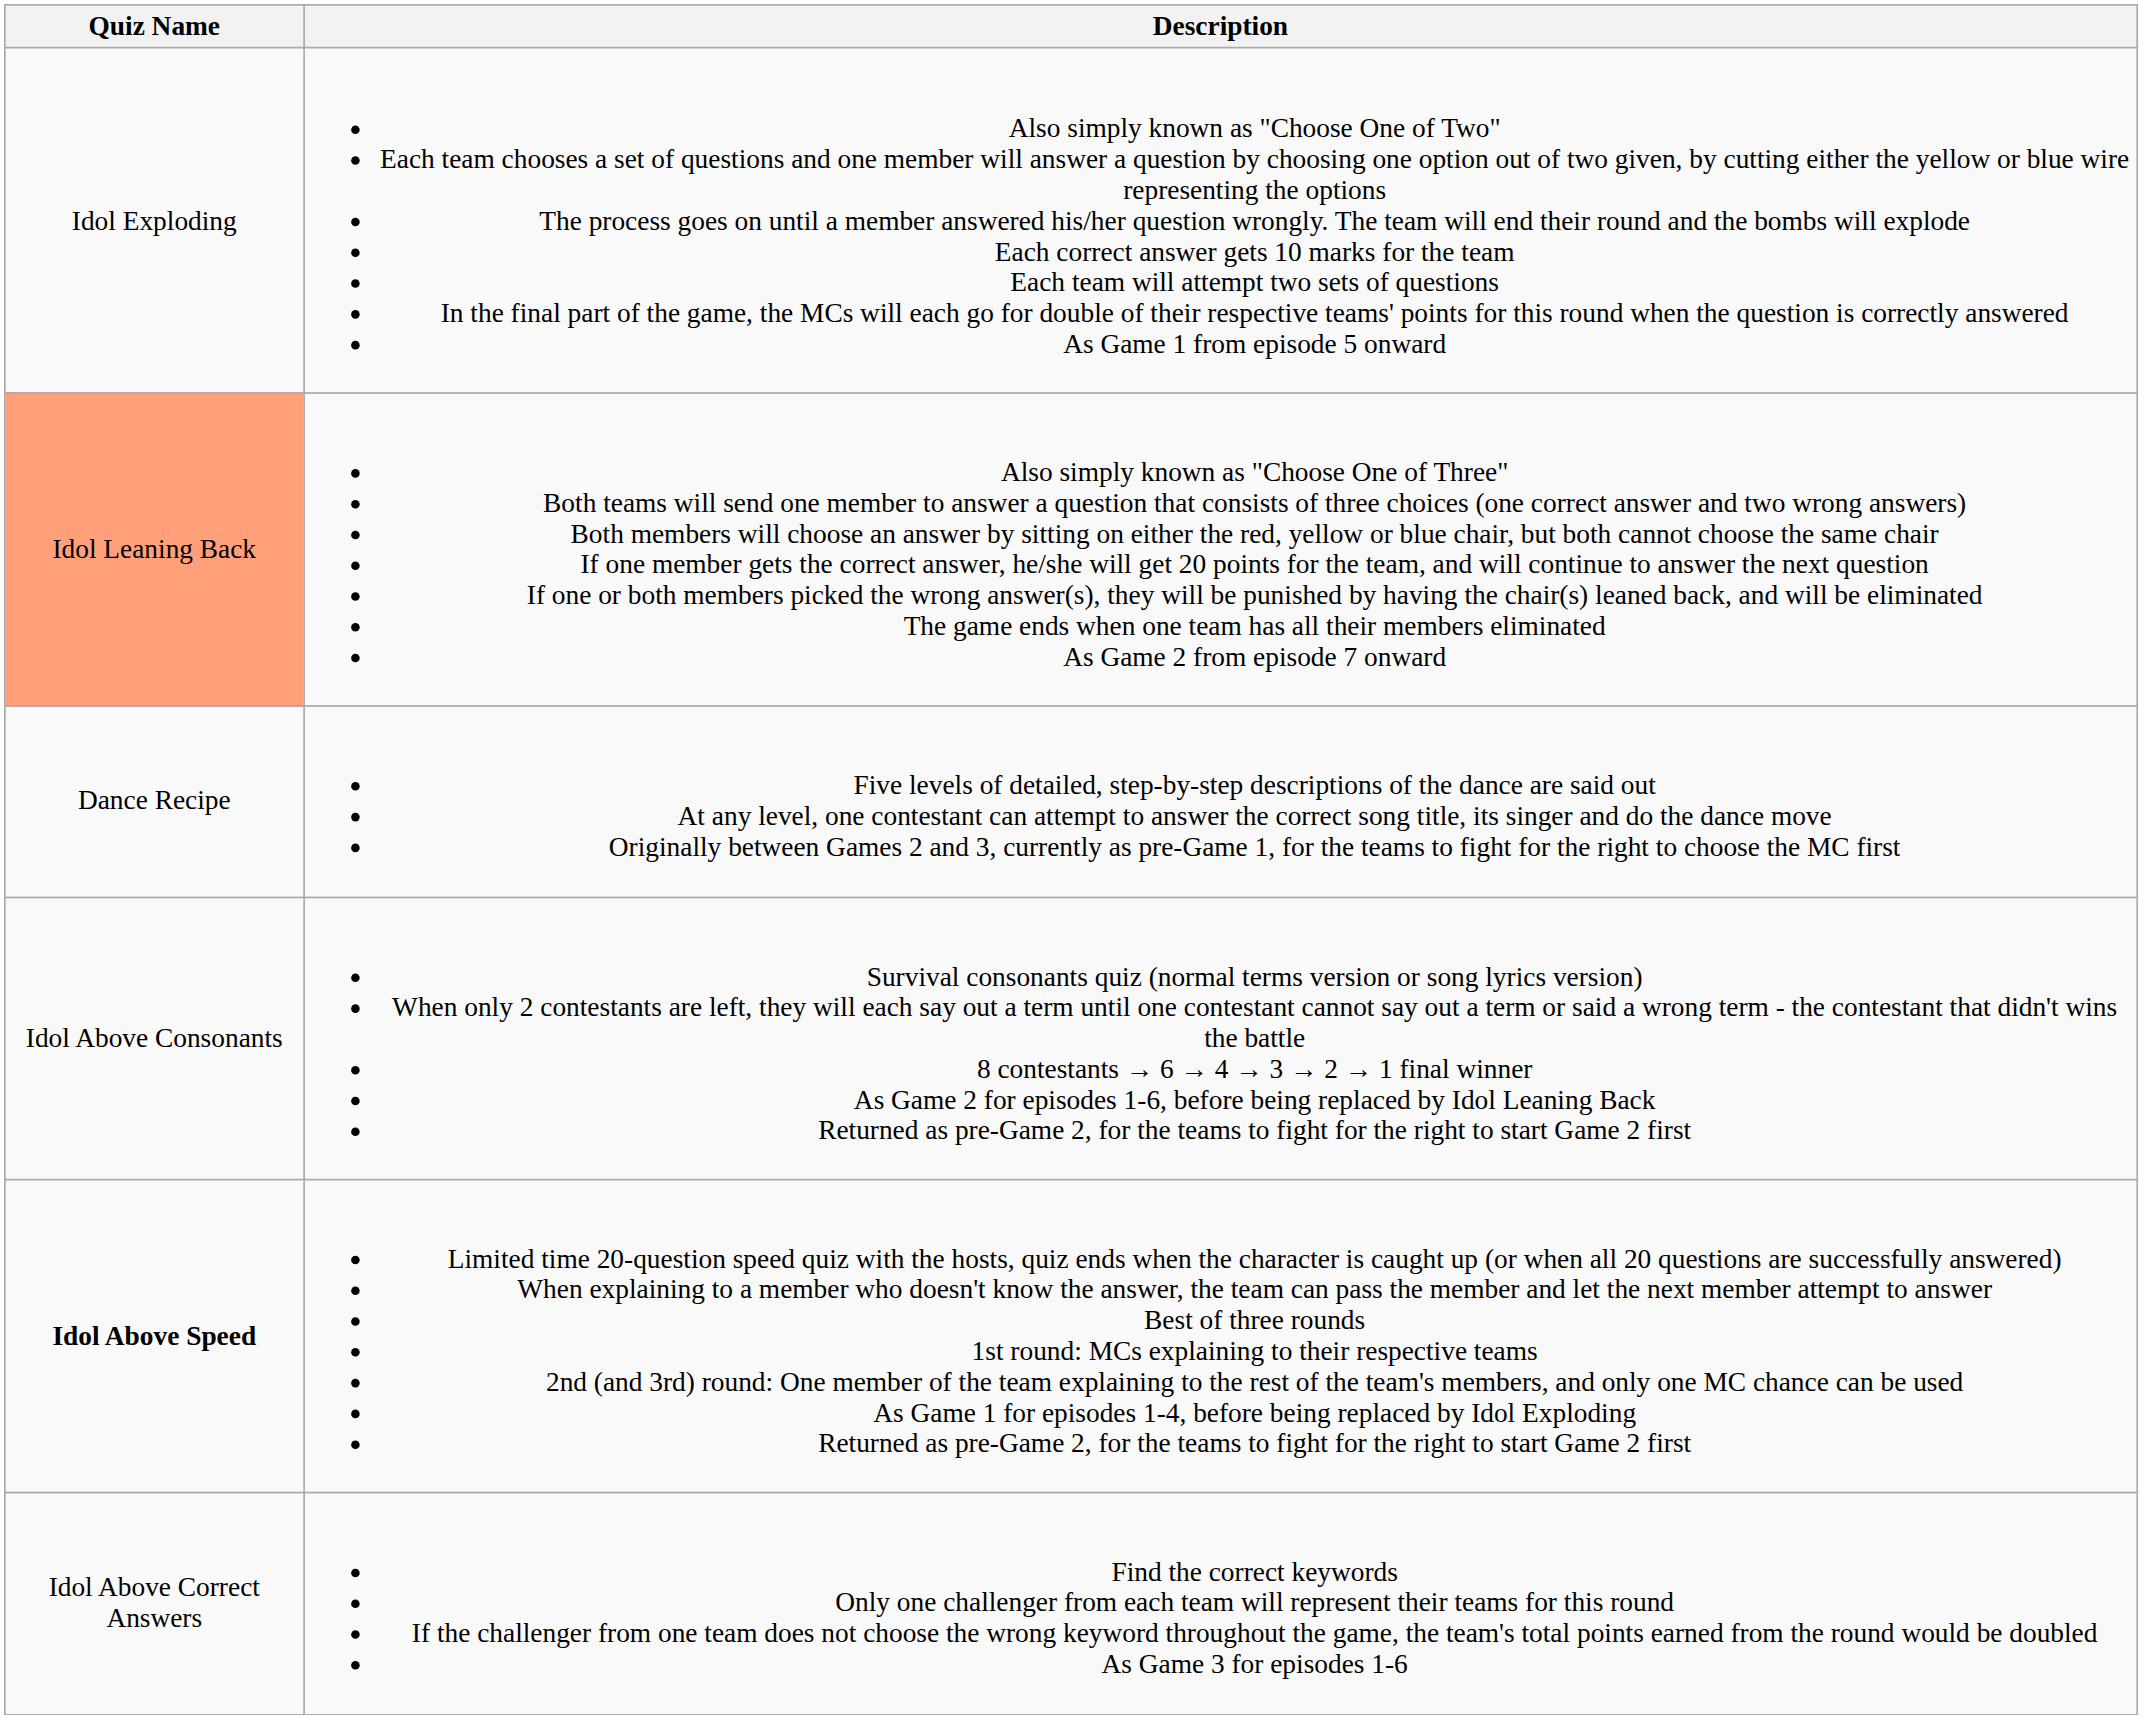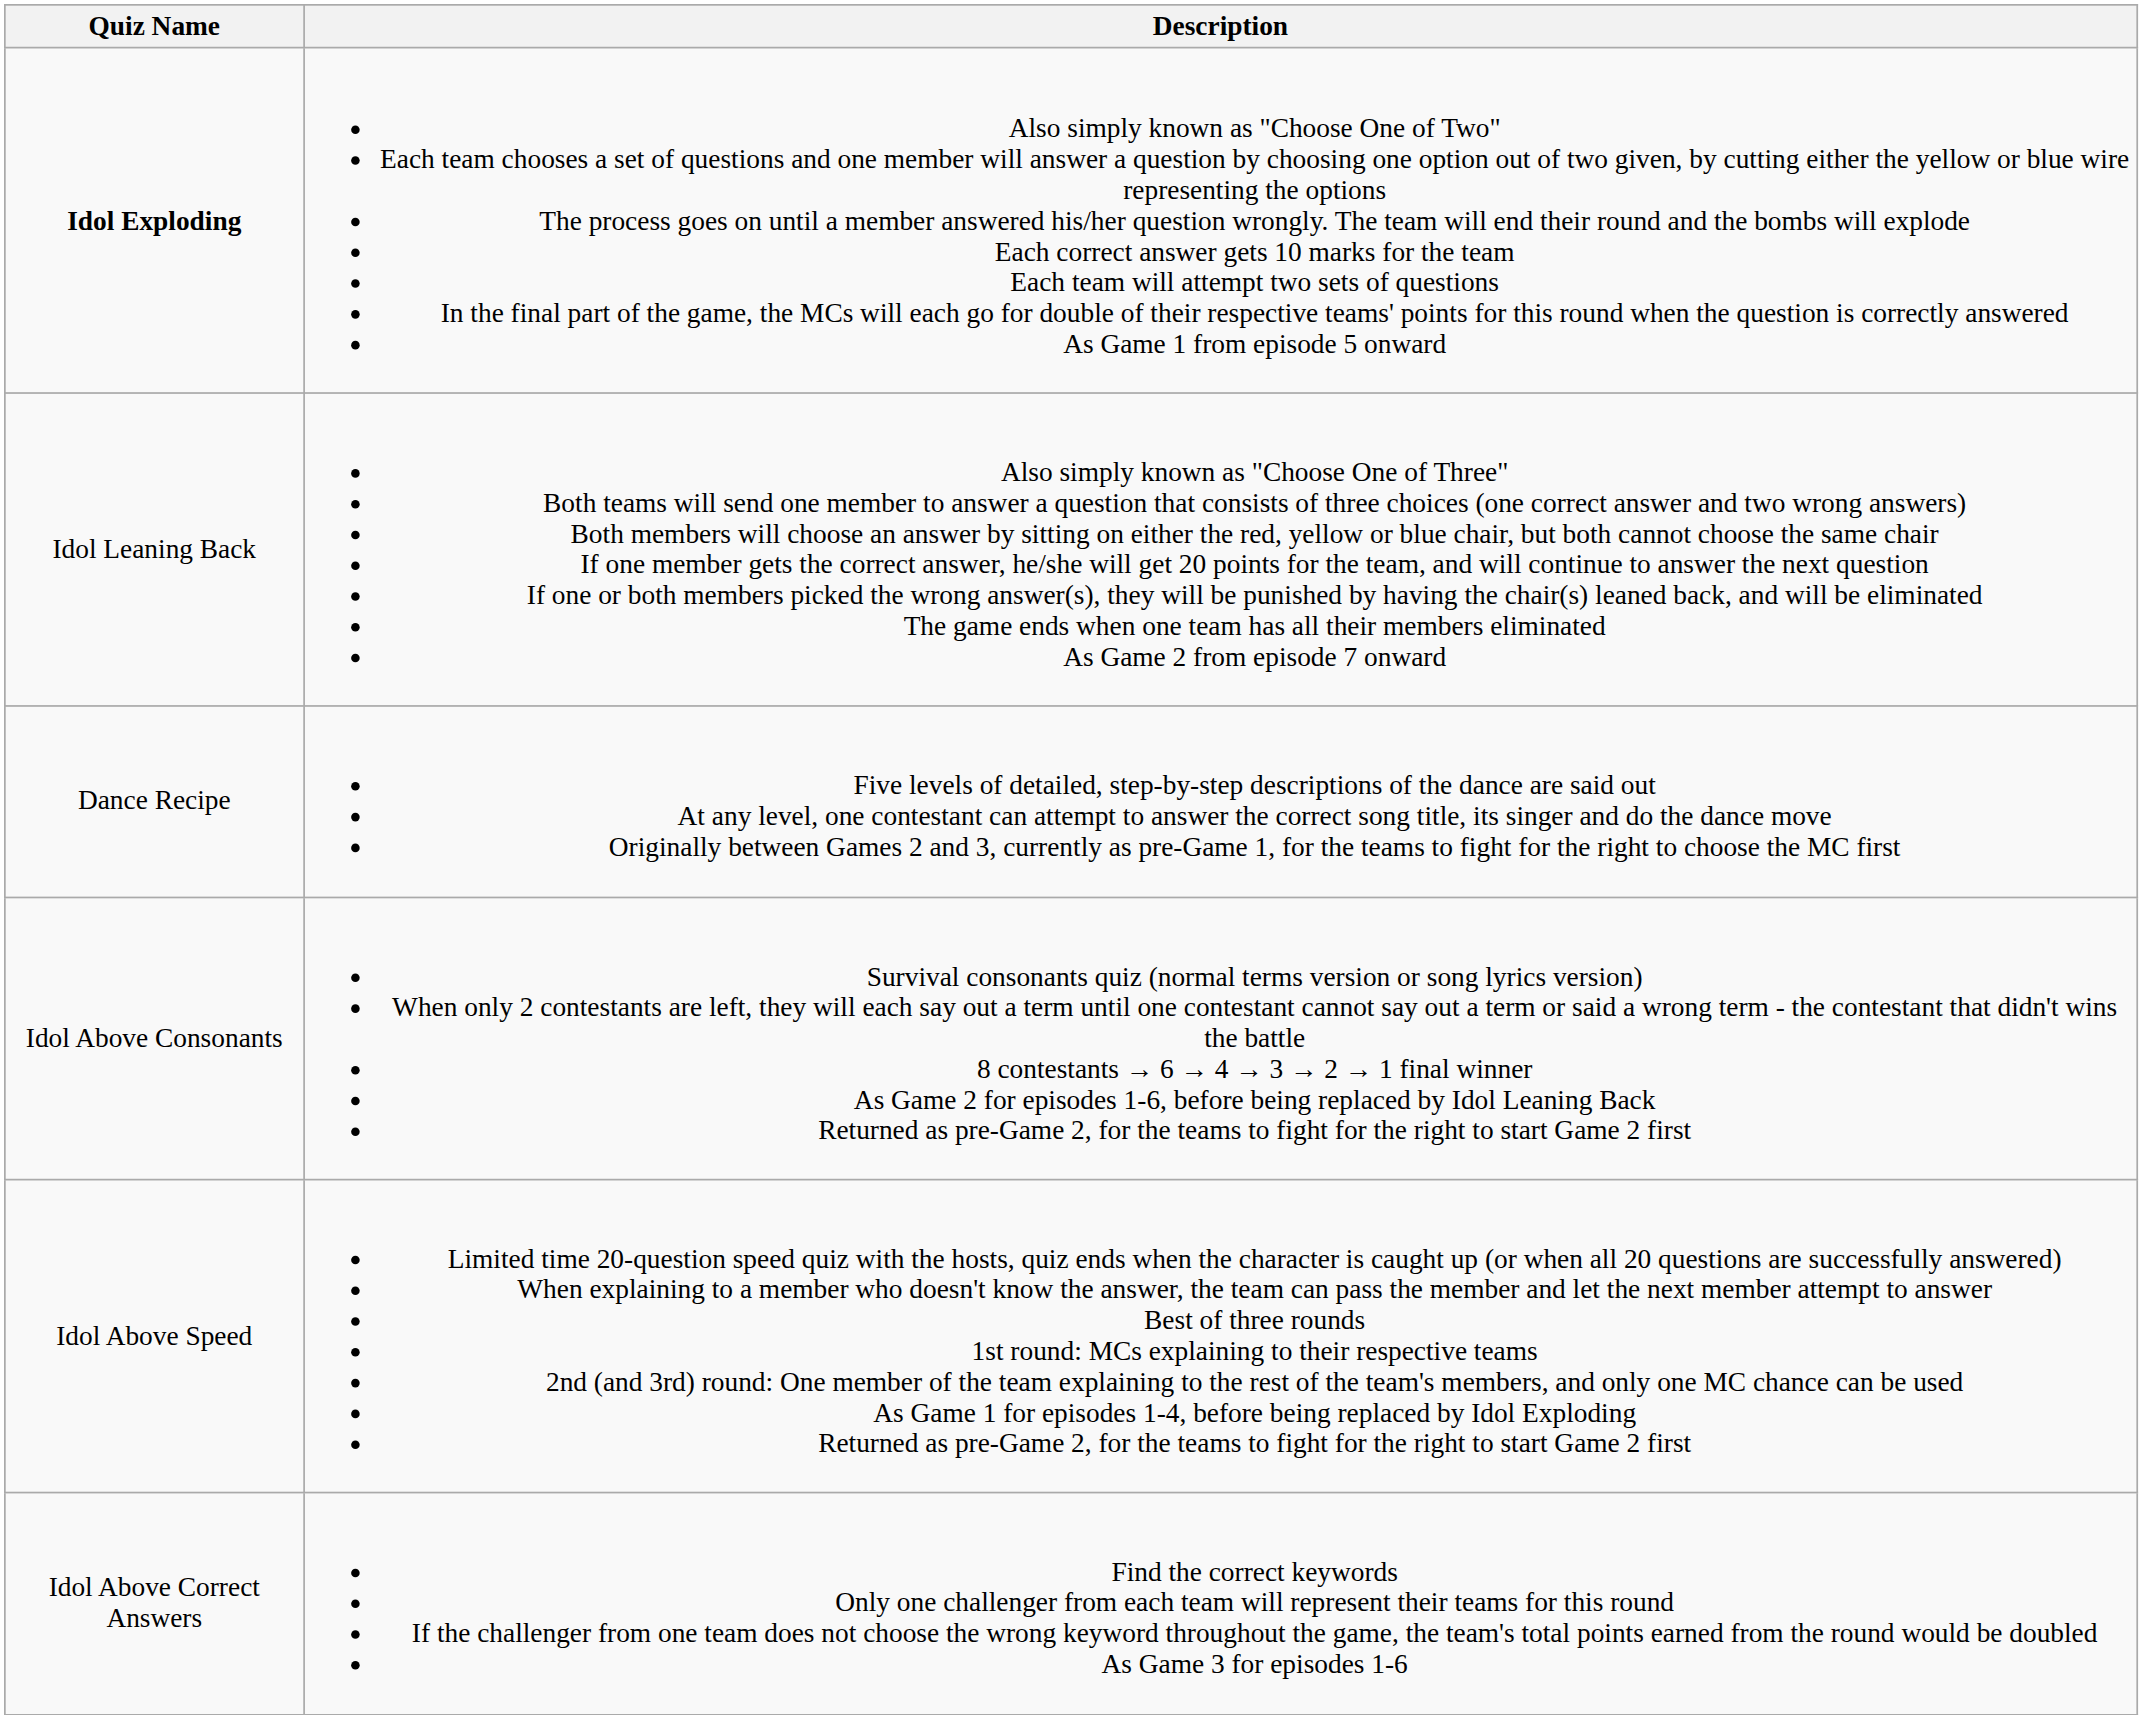(154, 220) normal -> (154, 220) bold
(154, 549) lightsalmon background -> (154, 549) no background
(154, 1335) bold -> (154, 1335) normal
